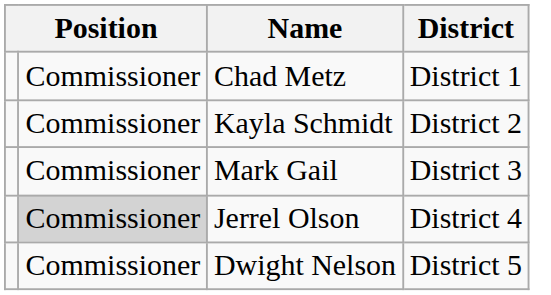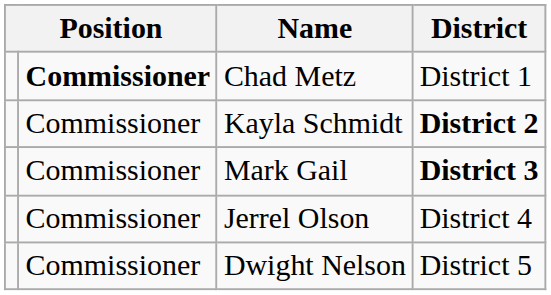(113, 75) normal -> (118, 75) bold
(466, 123) normal -> (479, 123) bold
(466, 170) normal -> (479, 170) bold
(113, 218) lightgrey background -> (113, 218) no background
